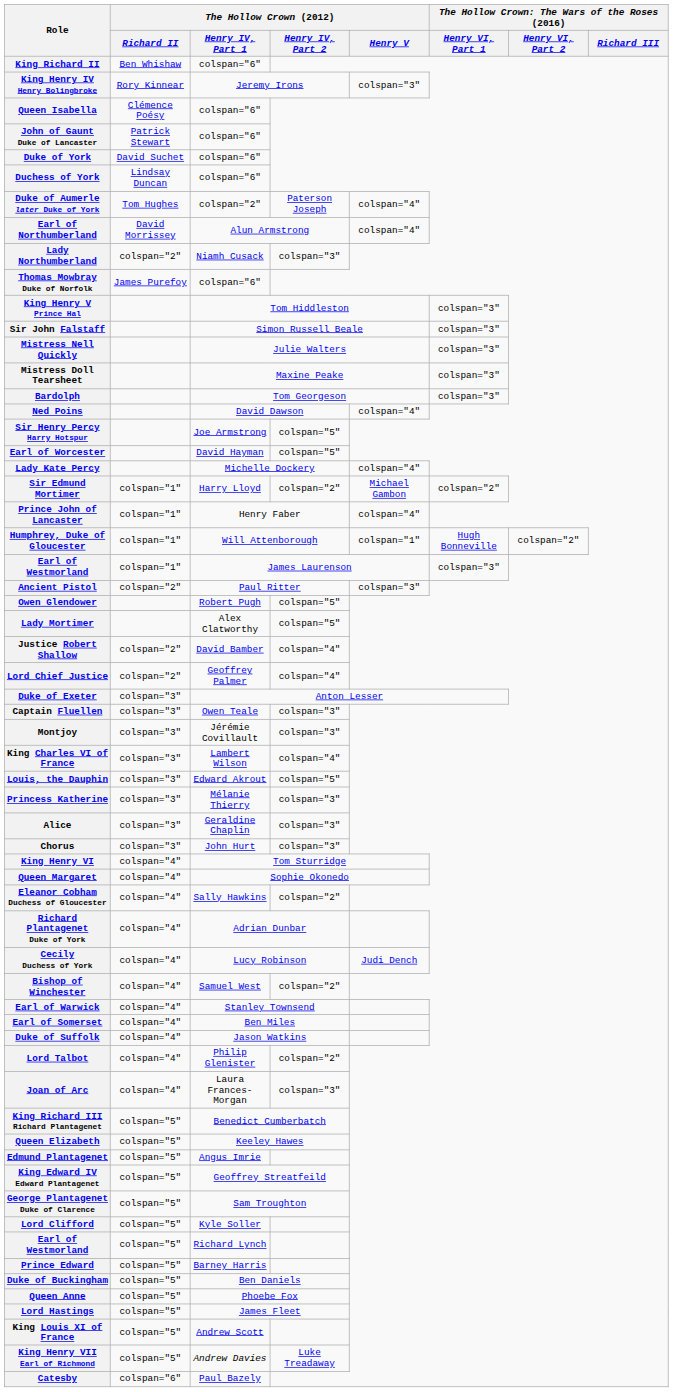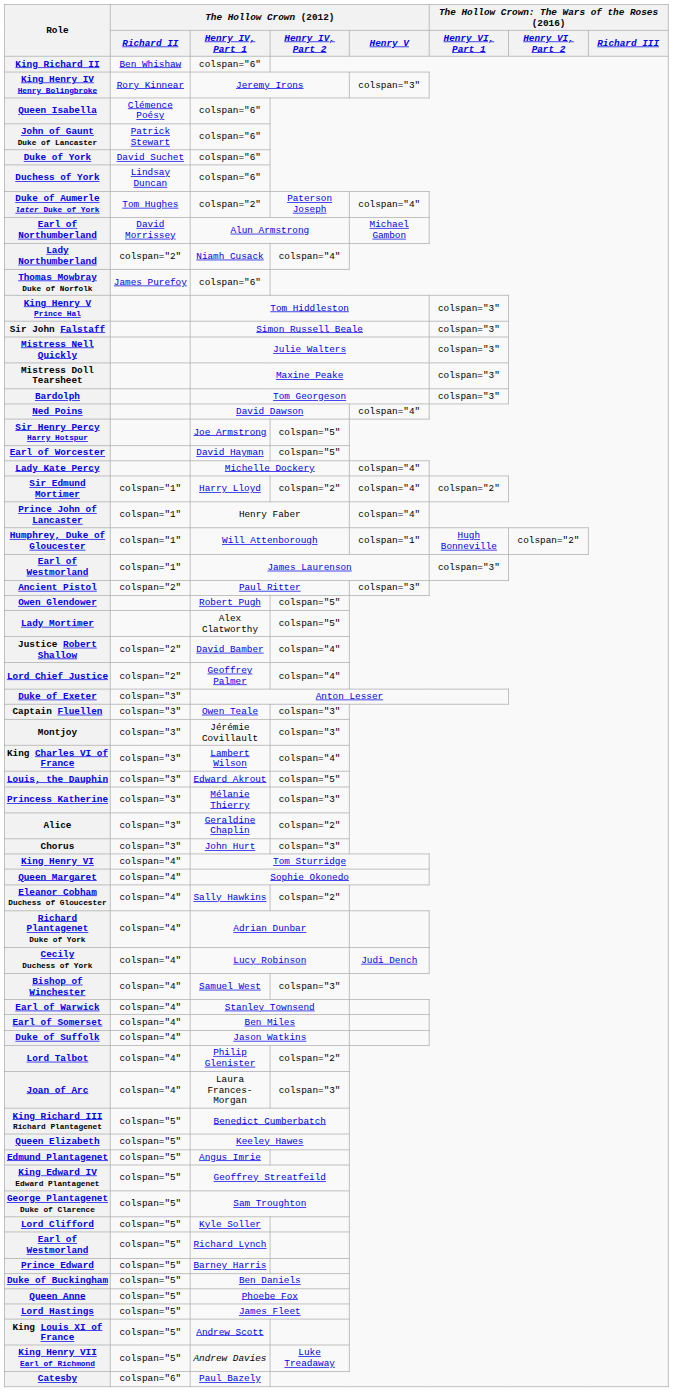(389, 230) colspan="4" -> (389, 230) Michael Gambon
(310, 256) colspan="3" -> (310, 256) colspan="4"
(389, 489) Michael Gambon -> (389, 489) colspan="4"
(310, 826) colspan="3" -> (310, 826) colspan="2"
(310, 987) colspan="2" -> (310, 987) colspan="3"
